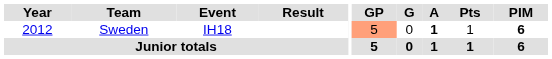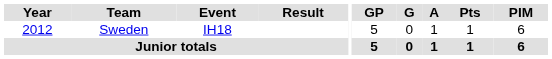(374, 29) lightsalmon background -> (374, 29) no background
(434, 29) bold -> (434, 29) normal
(521, 29) bold -> (521, 29) normal
